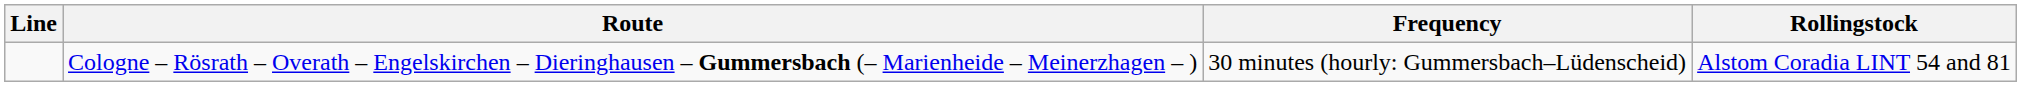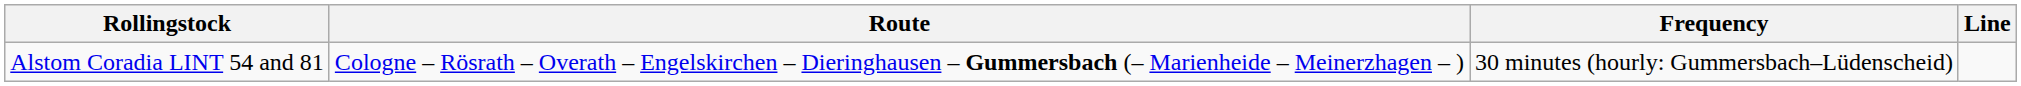columns swapped: (34, 23) <-> (1854, 23)
